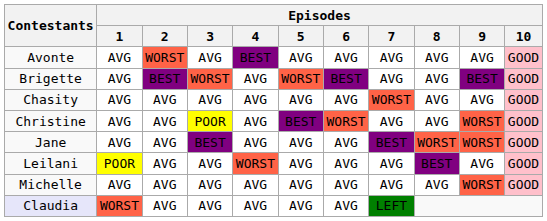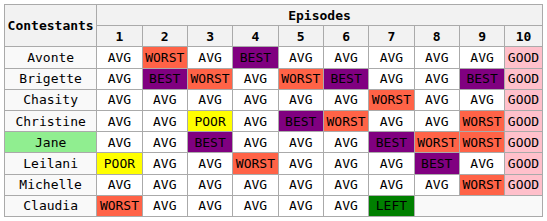(51, 142) no background -> (51, 142) lightgreen background
(51, 206) lavender background -> (51, 206) no background
